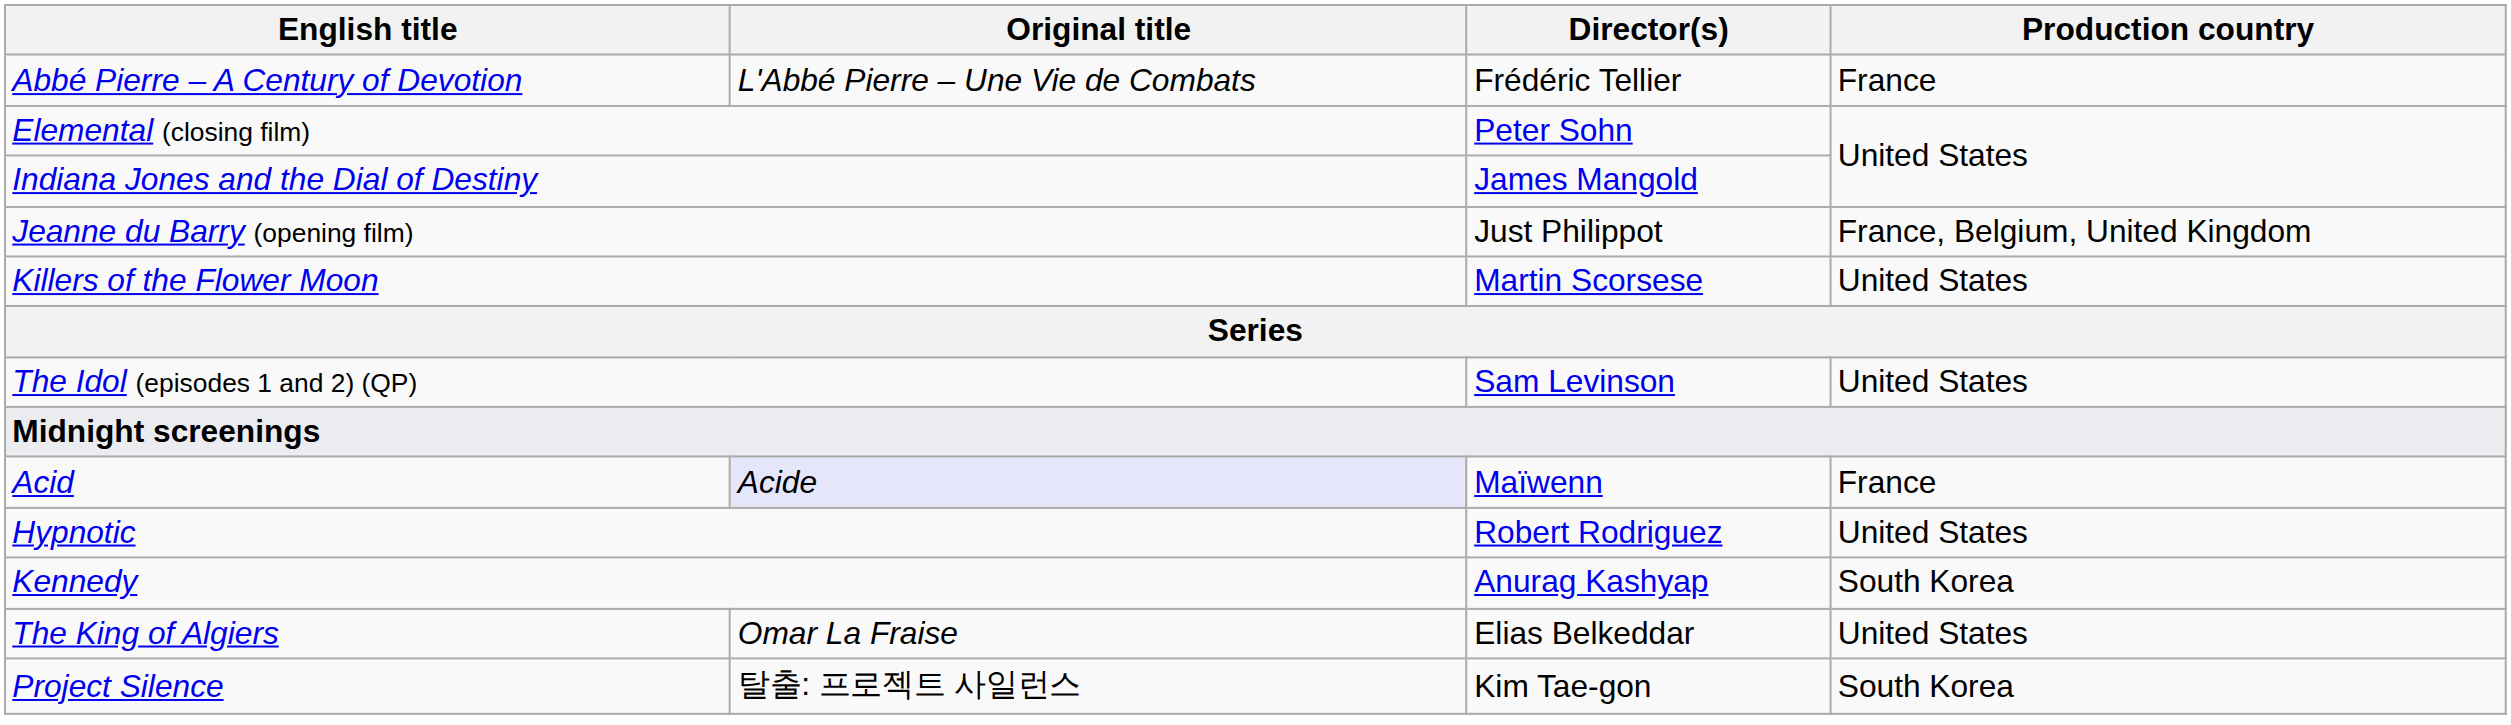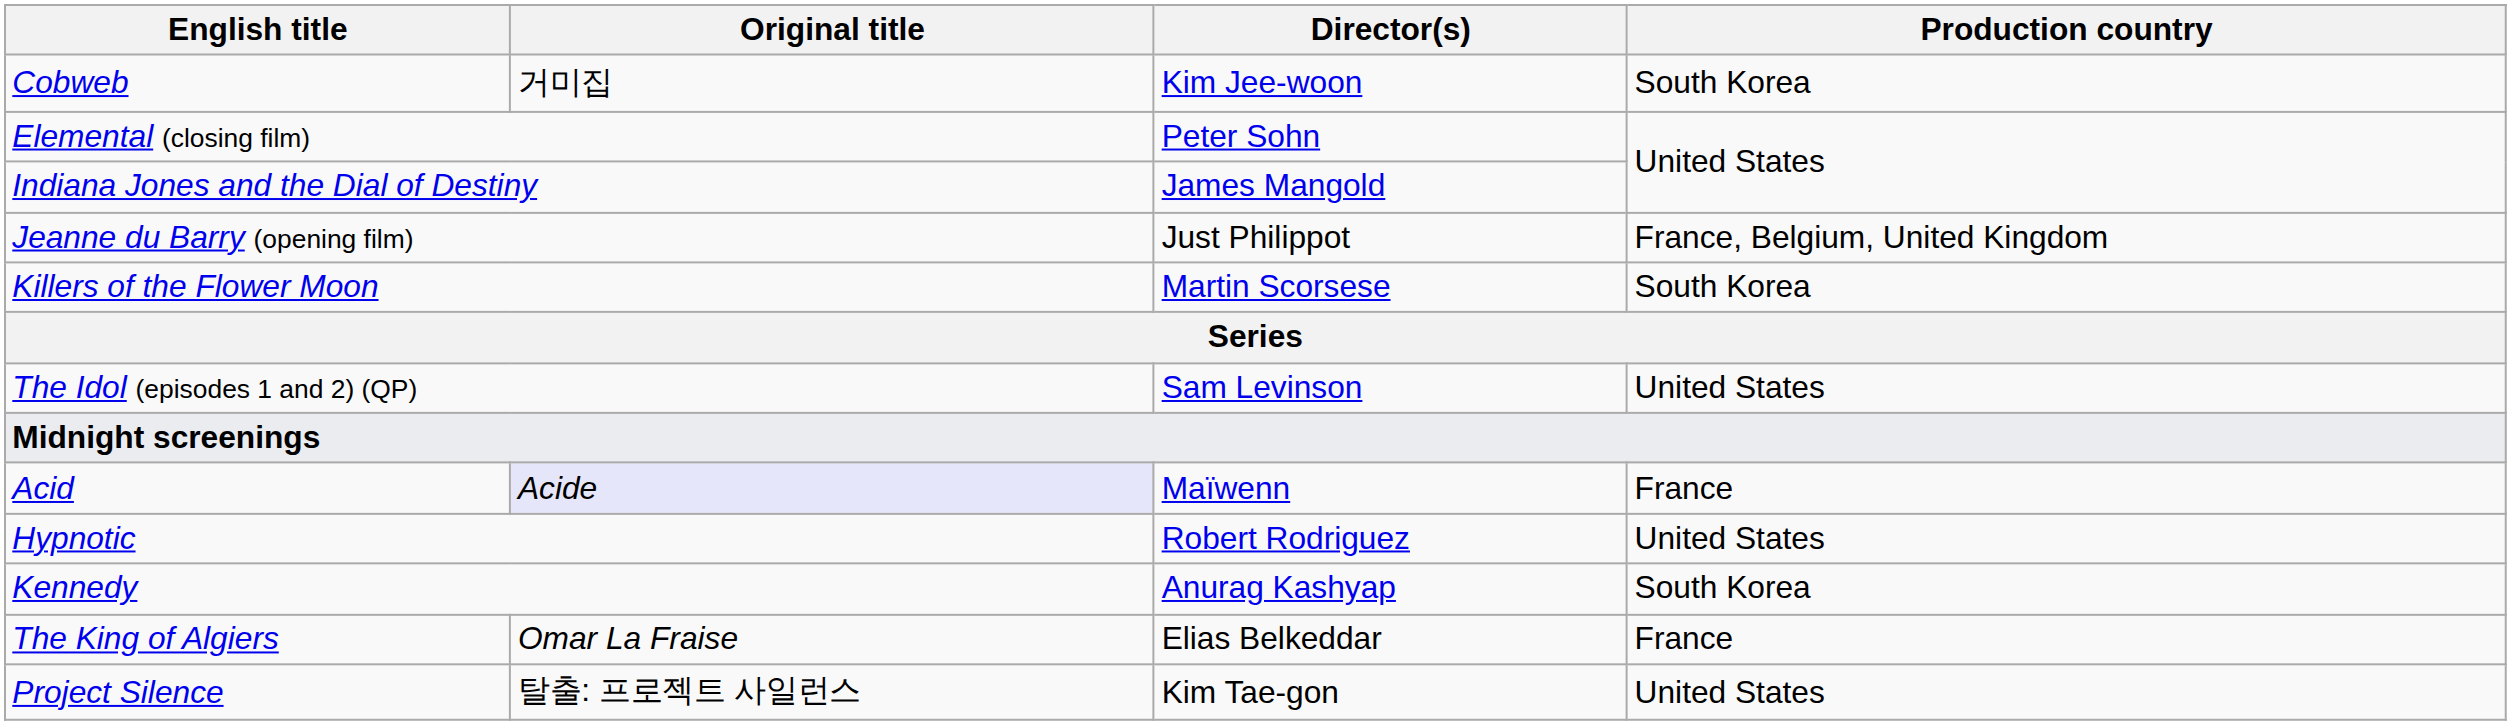- row: (267, 79)
+ row: (70, 82)
(1933, 280) United States -> (1723, 286) South Korea
(1933, 632) United States -> (1684, 638) France
(1926, 685) South Korea -> (1730, 691) United States
